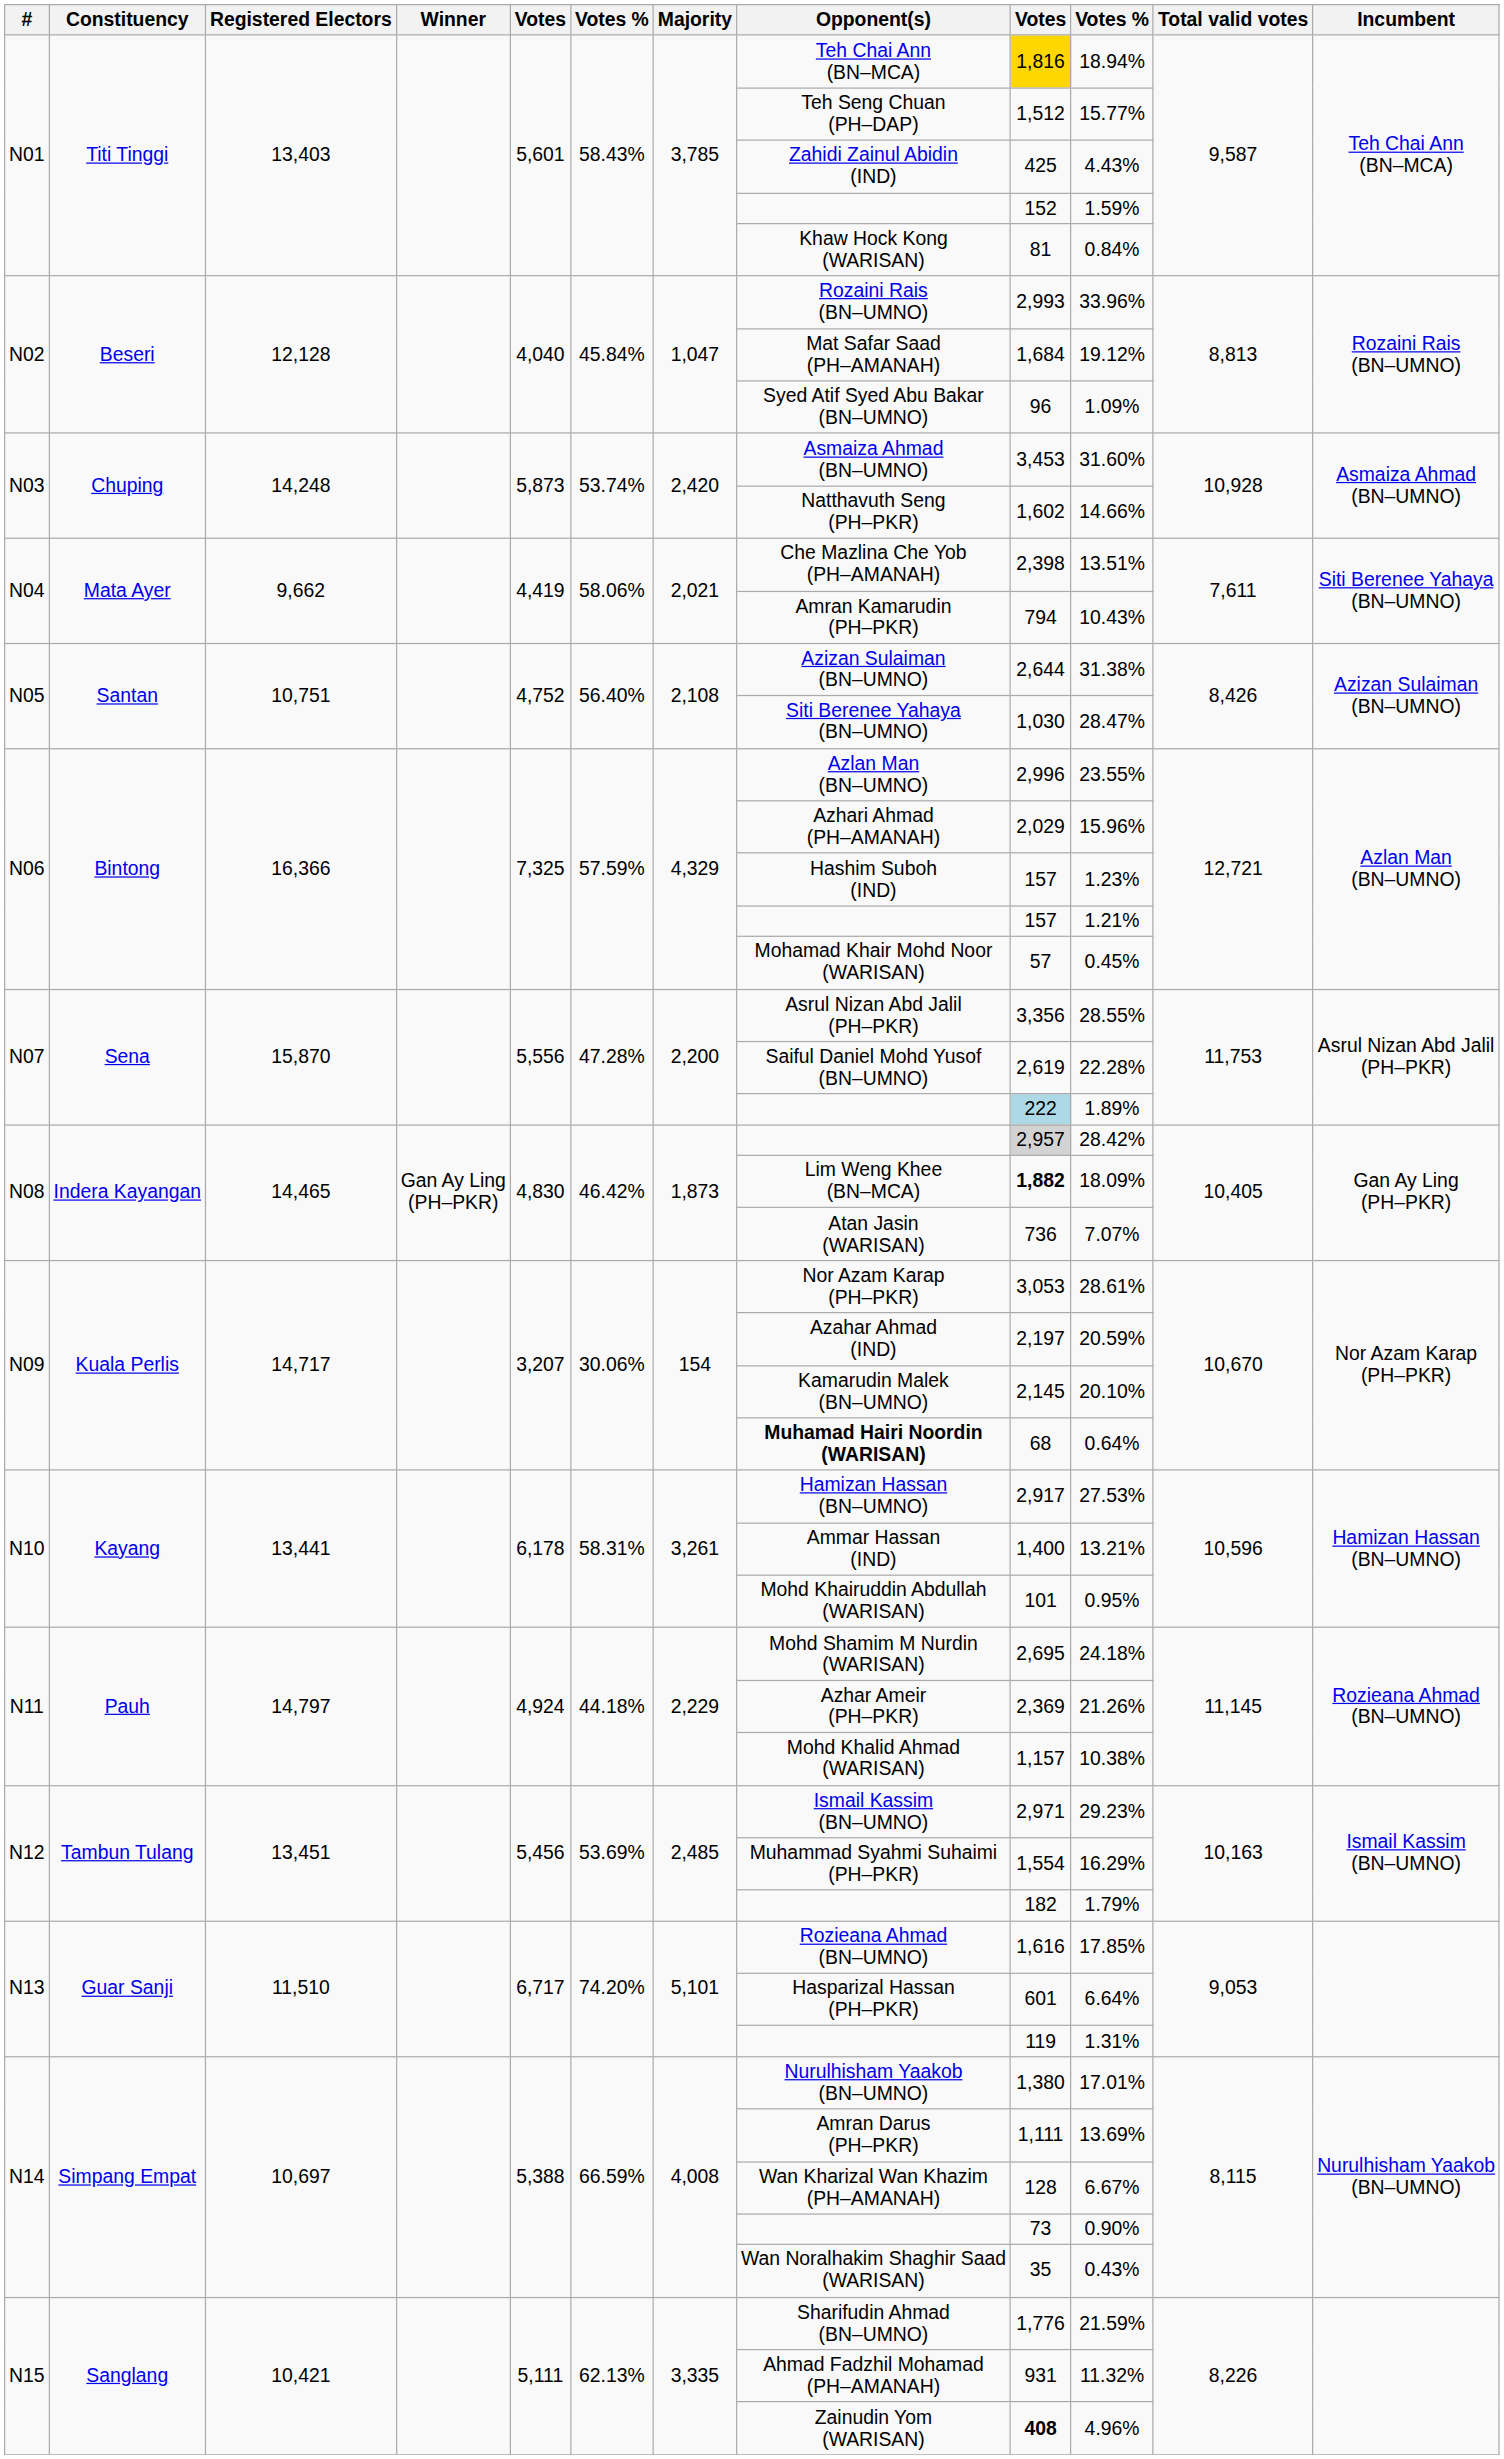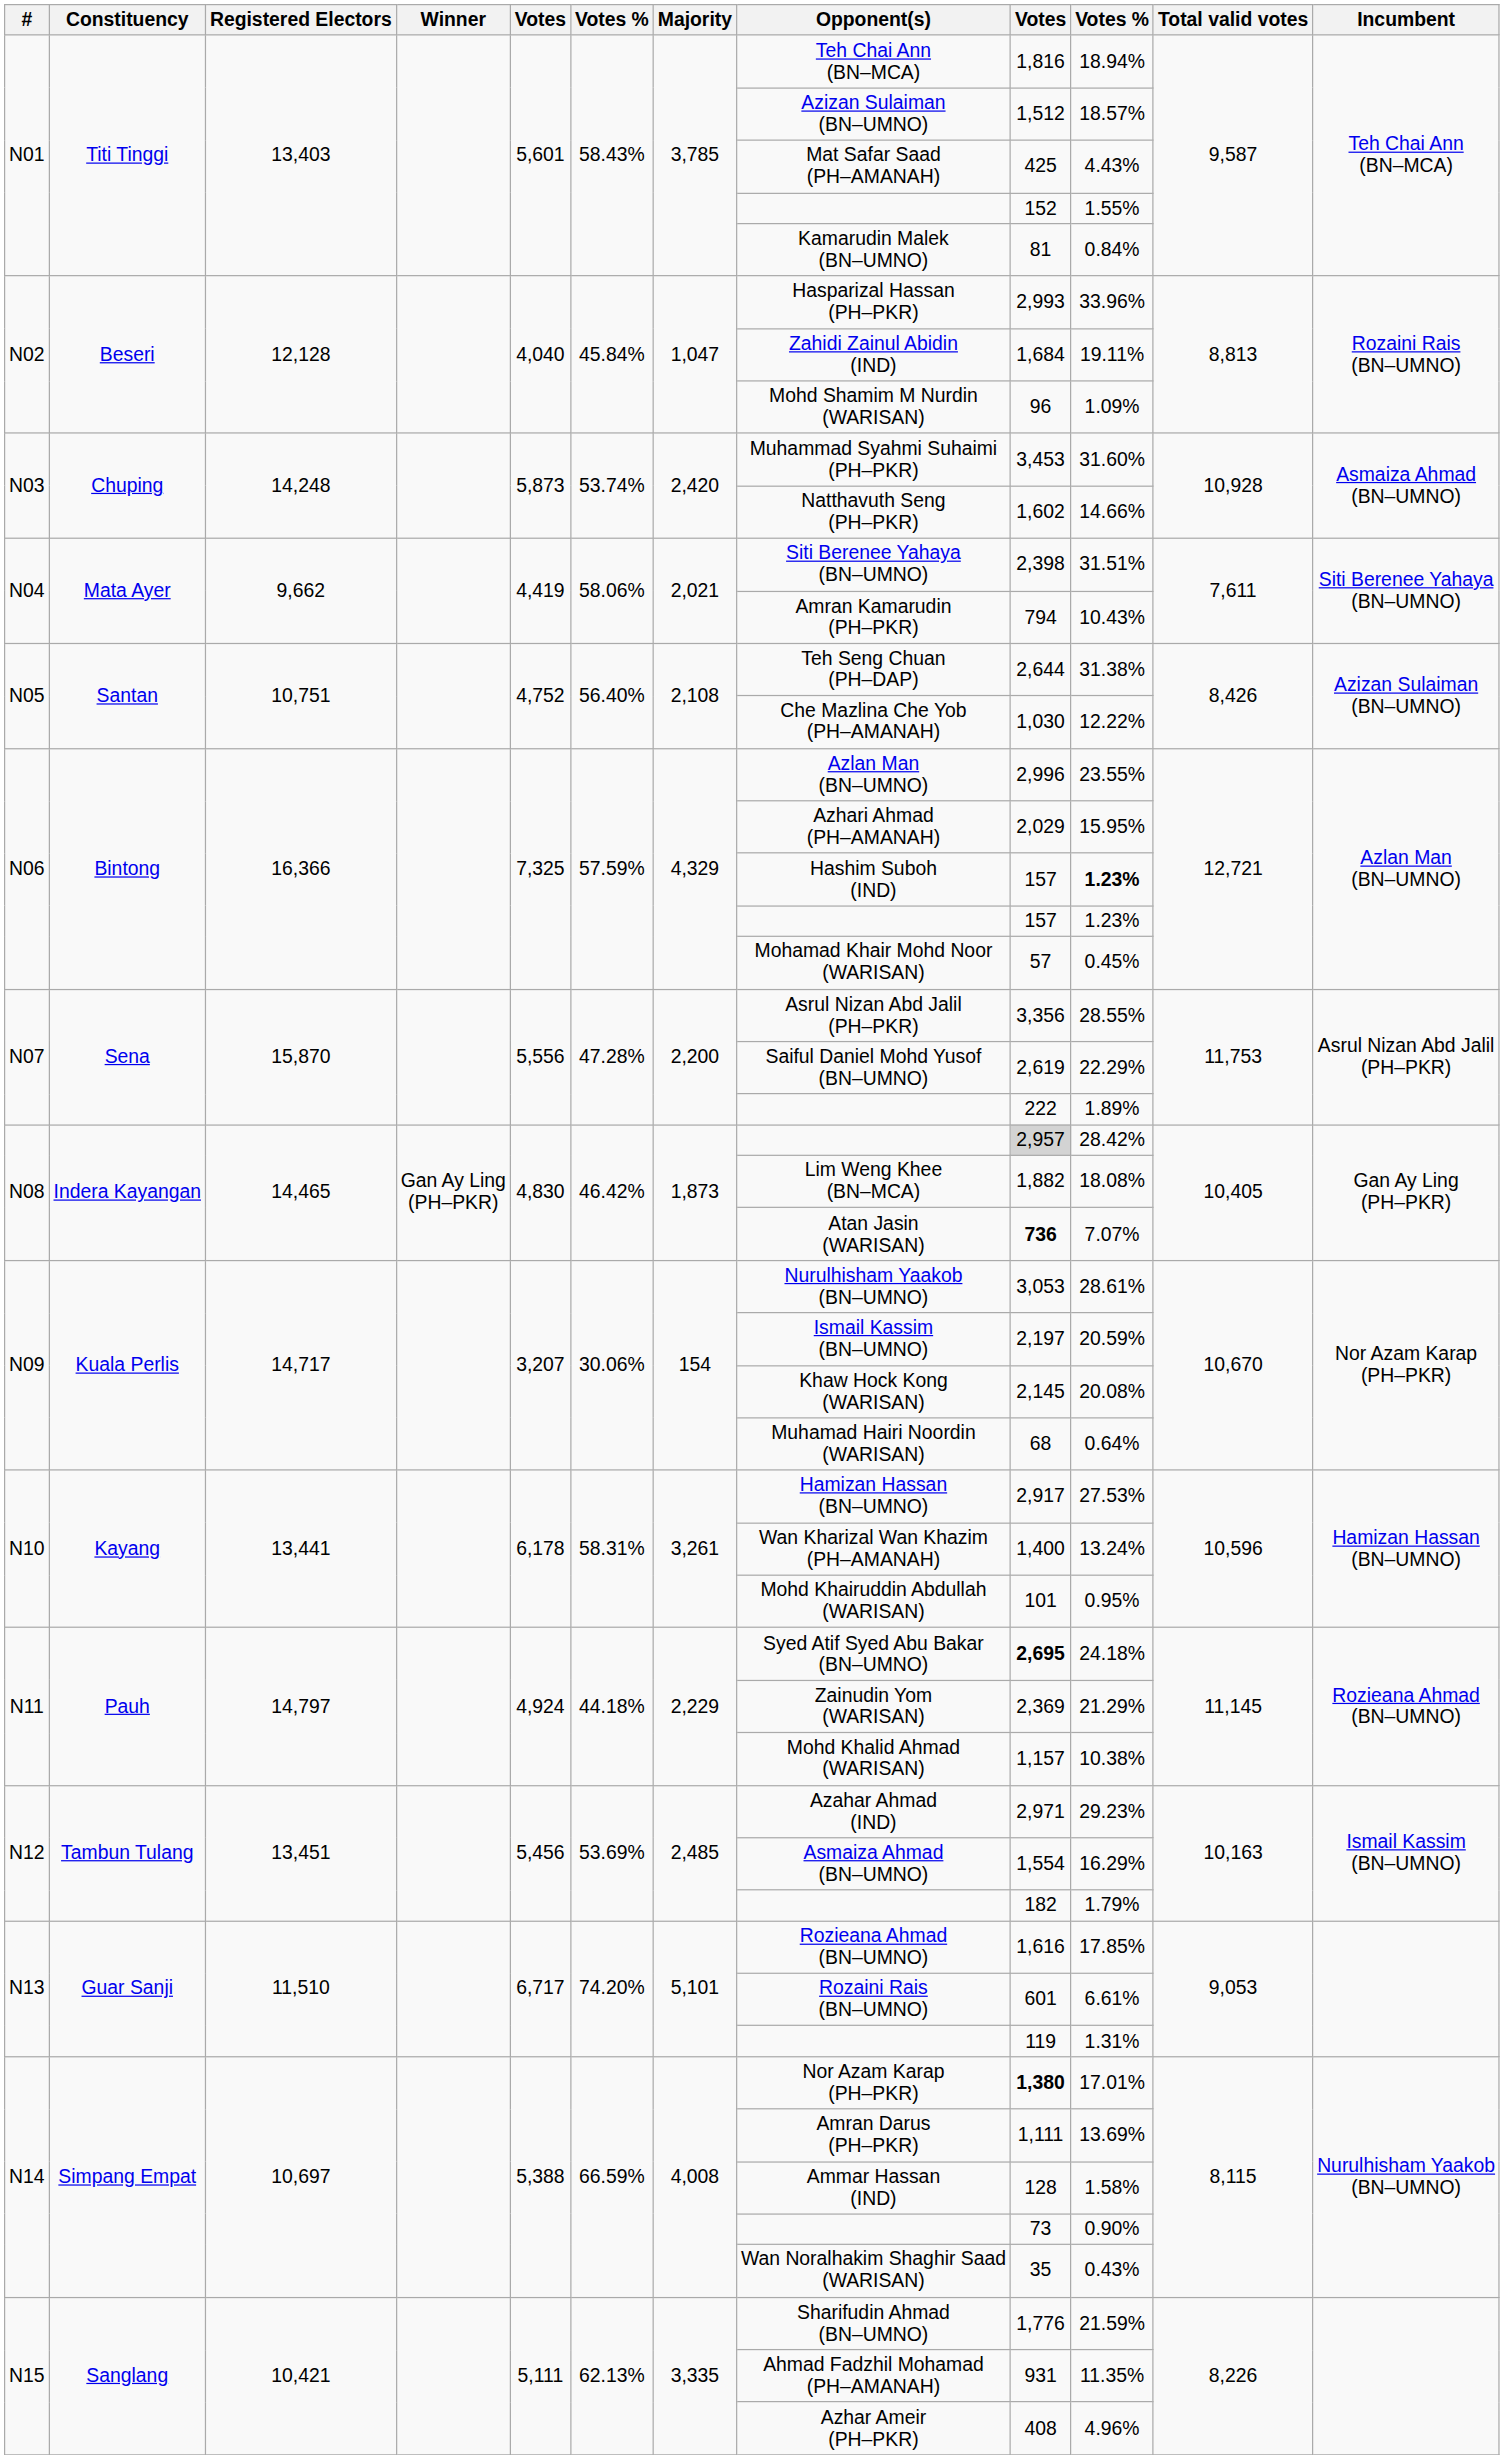(1041, 61) gold background -> (1041, 61) no background
(873, 113) Teh Seng Chuan (PH–DAP) -> (873, 113) Azizan Sulaiman (BN–UMNO)
(1112, 113) 15.77% -> (1112, 113) 18.57%
(873, 166) Zahidi Zainul Abidin (IND) -> (873, 166) Mat Safar Saad (PH–AMANAH)
(1112, 208) 1.59% -> (1112, 208) 1.55%
(873, 249) Khaw Hock Kong (WARISAN) -> (873, 249) Kamarudin Malek (BN–UMNO)
(873, 302) Rozaini Rais (BN–UMNO) -> (873, 302) Hasparizal Hassan (PH–PKR)
(873, 354) Mat Safar Saad (PH–AMANAH) -> (873, 354) Zahidi Zainul Abidin (IND)
(1112, 354) 19.12% -> (1112, 354) 19.11%
(873, 407) Syed Atif Syed Abu Bakar (BN–UMNO) -> (873, 407) Mohd Shamim M Nurdin (WARISAN)
(873, 459) Asmaiza Ahmad (BN–UMNO) -> (873, 459) Muhammad Syahmi Suhaimi (PH–PKR)
(873, 564) Che Mazlina Che Yob (PH–AMANAH) -> (873, 564) Siti Berenee Yahaya (BN–UMNO)
(1112, 564) 13.51% -> (1112, 564) 31.51%
(873, 669) Azizan Sulaiman (BN–UMNO) -> (873, 669) Teh Seng Chuan (PH–DAP)
(873, 721) Siti Berenee Yahaya (BN–UMNO) -> (873, 721) Che Mazlina Che Yob (PH–AMANAH)
(1112, 721) 28.47% -> (1112, 721) 12.22%
(1112, 826) 15.96% -> (1112, 826) 15.95%
(1112, 879) normal -> (1112, 879) bold
(1112, 920) 1.21% -> (1112, 920) 1.23%
(1112, 1067) 22.28% -> (1112, 1067) 22.29%
(1041, 1109) lightblue background -> (1041, 1109) no background
(1041, 1181) bold -> (1041, 1181) normal
(1112, 1181) 18.09% -> (1112, 1181) 18.08%
(1041, 1233) normal -> (1041, 1233) bold
(873, 1286) Nor Azam Karap (PH–PKR) -> (873, 1286) Nurulhisham Yaakob (BN–UMNO)
(873, 1338) Azahar Ahmad (IND) -> (873, 1338) Ismail Kassim (BN–UMNO)
(873, 1391) Kamarudin Malek (BN–UMNO) -> (873, 1391) Khaw Hock Kong (WARISAN)
(1112, 1391) 20.10% -> (1112, 1391) 20.08%
(873, 1443) bold -> (873, 1443) normal
(873, 1548) Ammar Hassan (IND) -> (873, 1548) Wan Kharizal Wan Khazim (PH–AMANAH)
(1112, 1548) 13.21% -> (1112, 1548) 13.24%
(873, 1653) Mohd Shamim M Nurdin (WARISAN) -> (873, 1653) Syed Atif Syed Abu Bakar (BN–UMNO)
(1041, 1653) normal -> (1041, 1653) bold
(873, 1706) Azhar Ameir (PH–PKR) -> (873, 1706) Zainudin Yom (WARISAN)
(1112, 1706) 21.26% -> (1112, 1706) 21.29%
(873, 1811) Ismail Kassim (BN–UMNO) -> (873, 1811) Azahar Ahmad (IND)
(873, 1863) Muhammad Syahmi Suhaimi (PH–PKR) -> (873, 1863) Asmaiza Ahmad (BN–UMNO)
(873, 1999) Hasparizal Hassan (PH–PKR) -> (873, 1999) Rozaini Rais (BN–UMNO)
(1112, 1999) 6.64% -> (1112, 1999) 6.61%
(873, 2082) Nurulhisham Yaakob (BN–UMNO) -> (873, 2082) Nor Azam Karap (PH–PKR)
(1041, 2082) normal -> (1041, 2082) bold
(873, 2187) Wan Kharizal Wan Khazim (PH–AMANAH) -> (873, 2187) Ammar Hassan (IND)
(1112, 2187) 6.67% -> (1112, 2187) 1.58%
(1112, 2375) 11.32% -> (1112, 2375) 11.35%
(873, 2428) Zainudin Yom (WARISAN) -> (873, 2428) Azhar Ameir (PH–PKR)
(1041, 2428) bold -> (1041, 2428) normal
